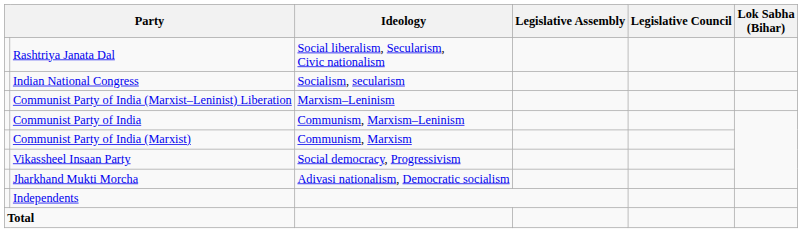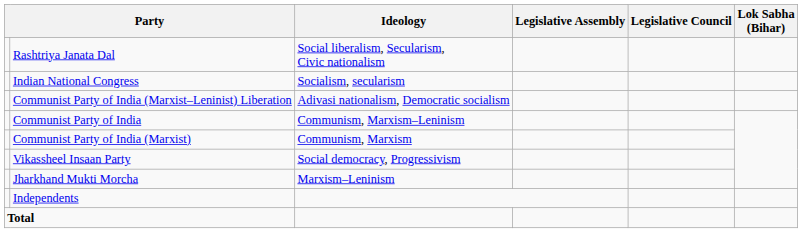(346, 100) Marxism–Leninism -> (404, 100) Adivasi nationalism, Democratic socialism
(404, 178) Adivasi nationalism, Democratic socialism -> (346, 178) Marxism–Leninism
